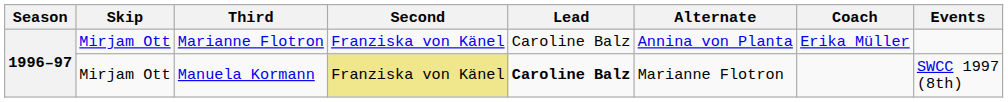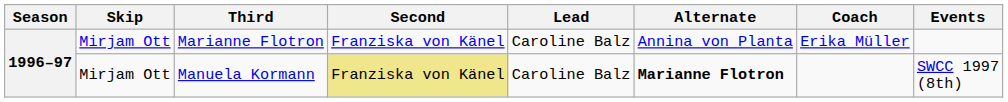(571, 75) bold -> (571, 75) normal
(711, 75) normal -> (711, 75) bold
